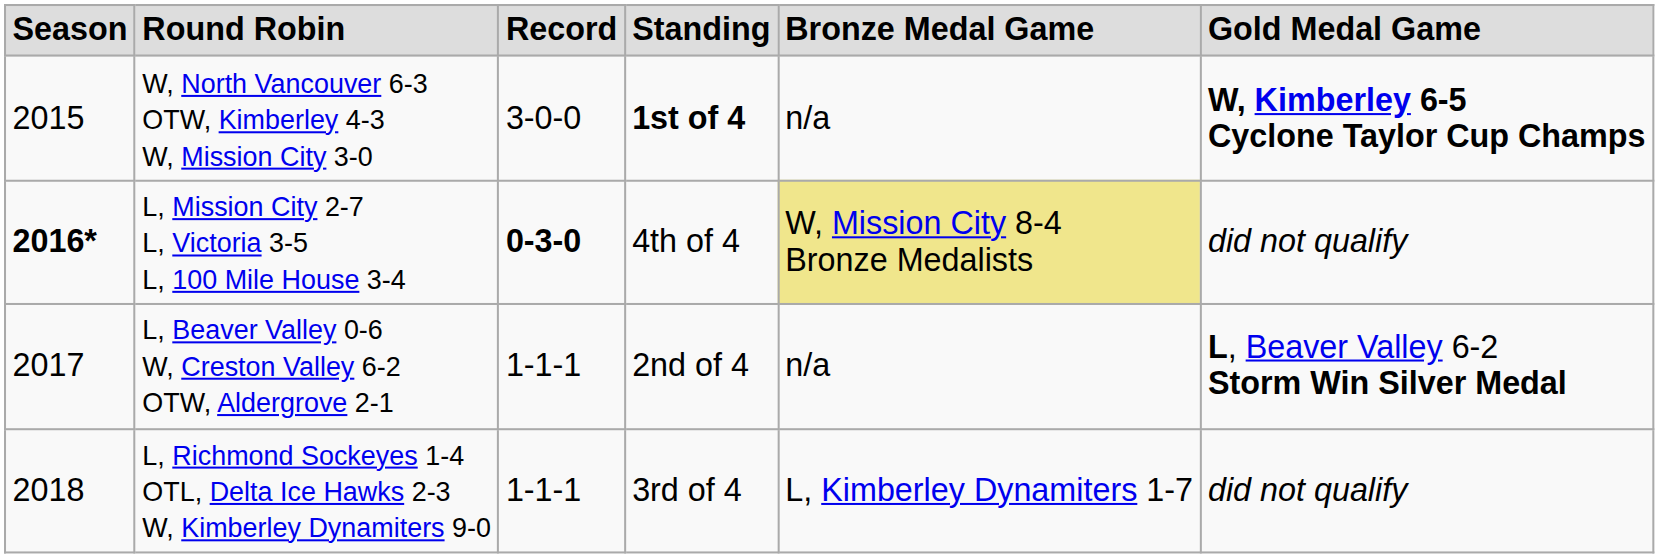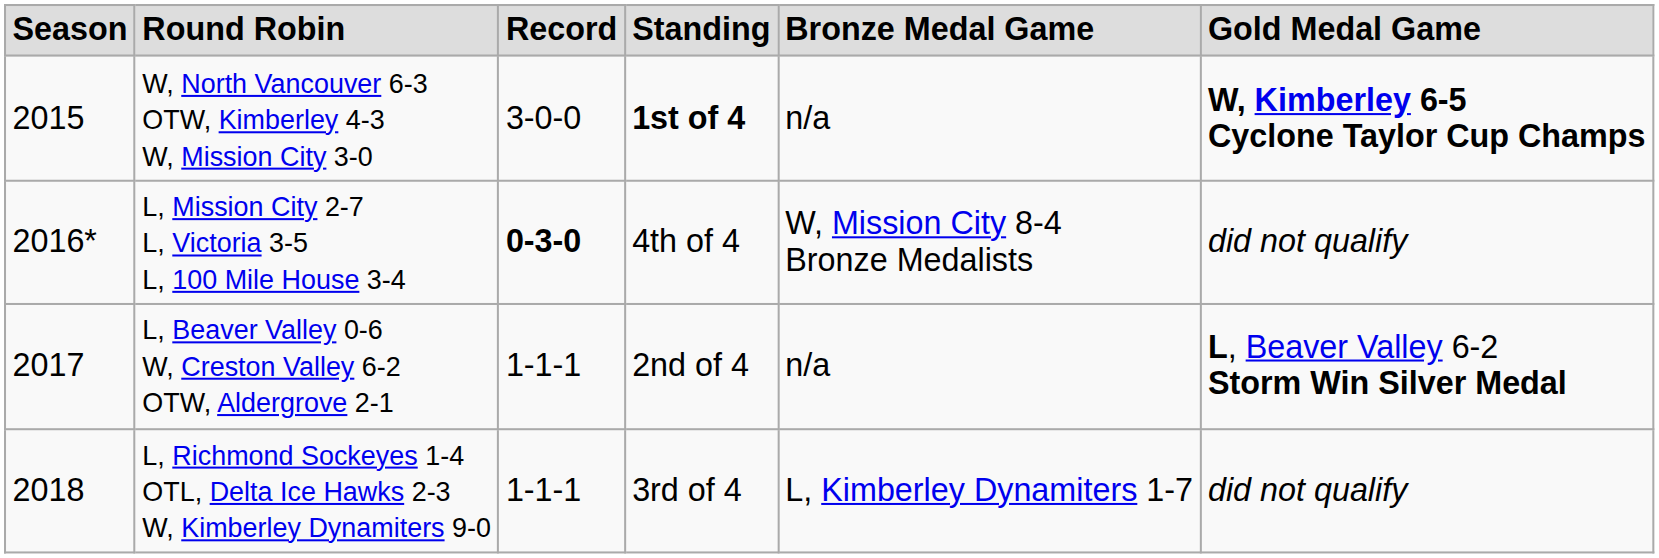(55, 241) bold -> (55, 241) normal
(924, 241) khaki background -> (924, 241) no background
